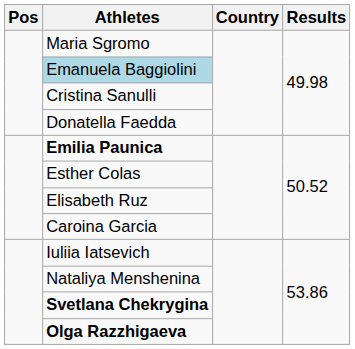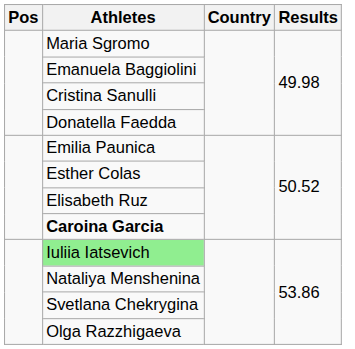(121, 69) lightblue background -> (121, 69) no background
(104, 148) bold -> (101, 148) normal
(102, 226) normal -> (105, 226) bold
(98, 252) no background -> (98, 252) lightgreen background
(127, 305) bold -> (122, 305) normal
(116, 331) bold -> (113, 331) normal
